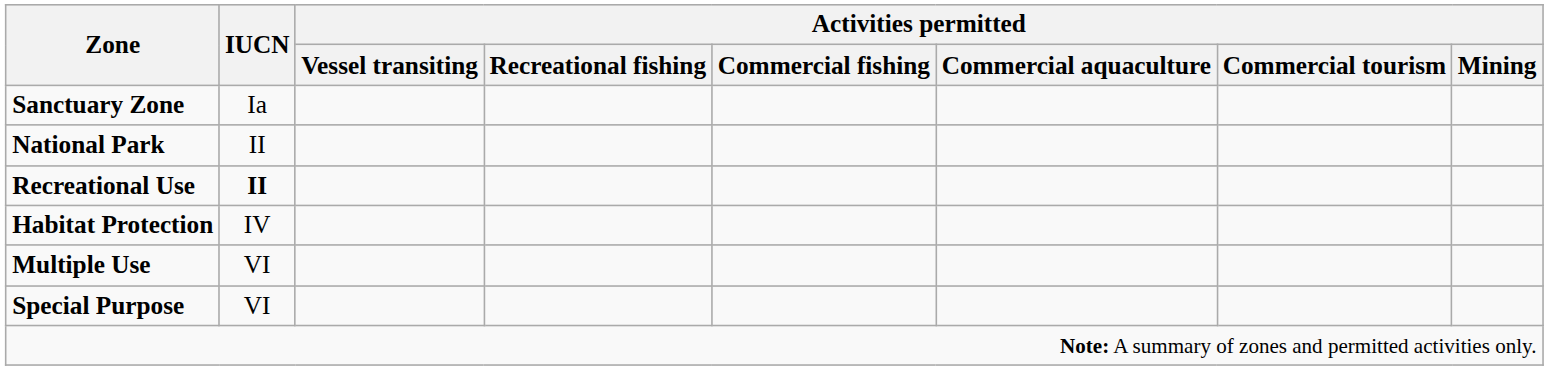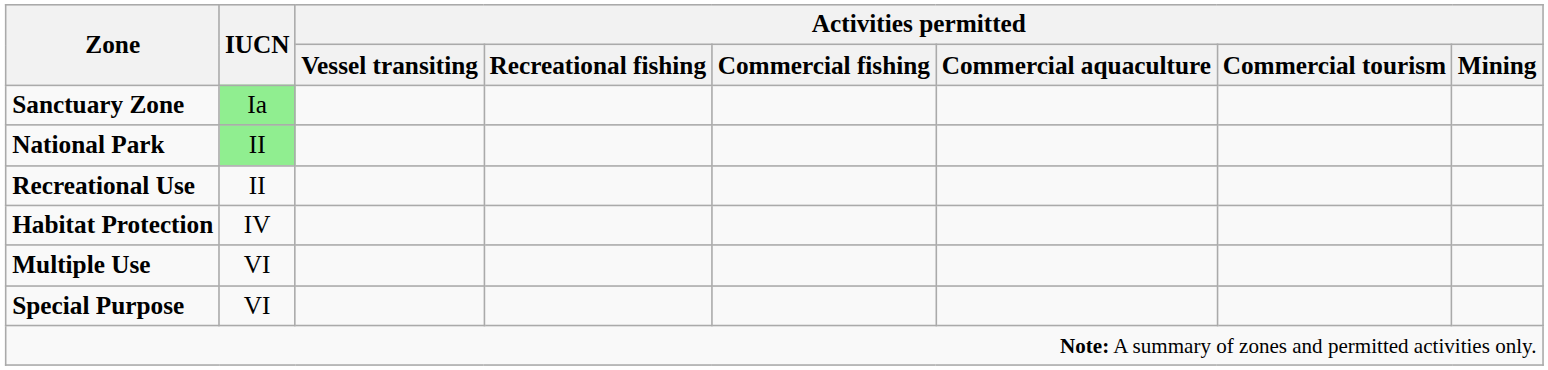(257, 104) no background -> (257, 104) lightgreen background
(257, 144) no background -> (257, 144) lightgreen background
(257, 184) bold -> (257, 184) normal
